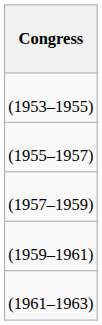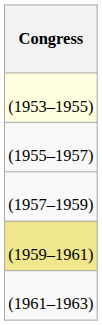(51, 106) no background -> (51, 106) lightyellow background
(51, 254) no background -> (51, 254) khaki background
